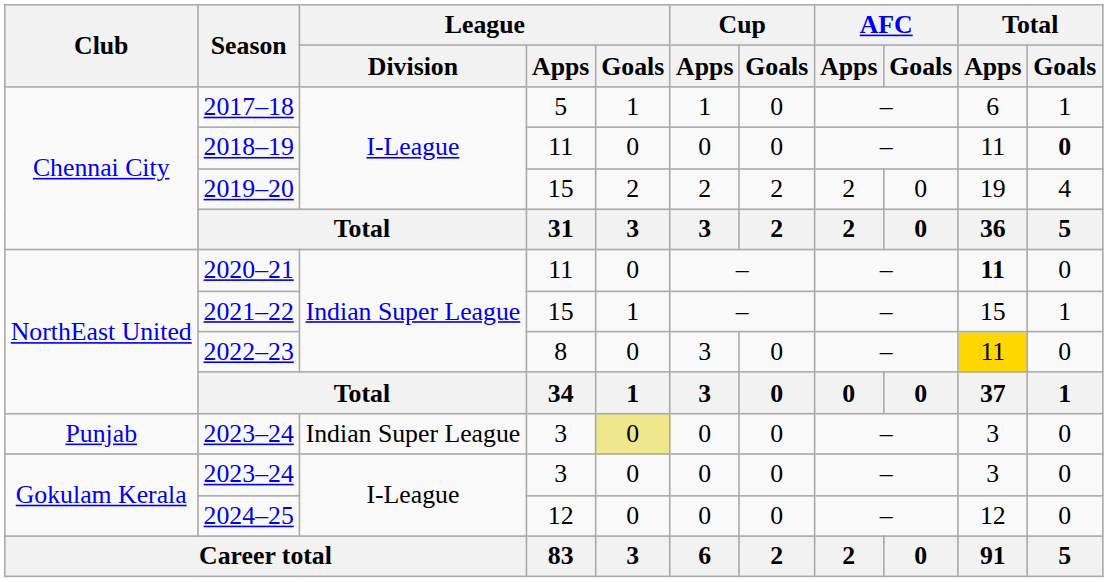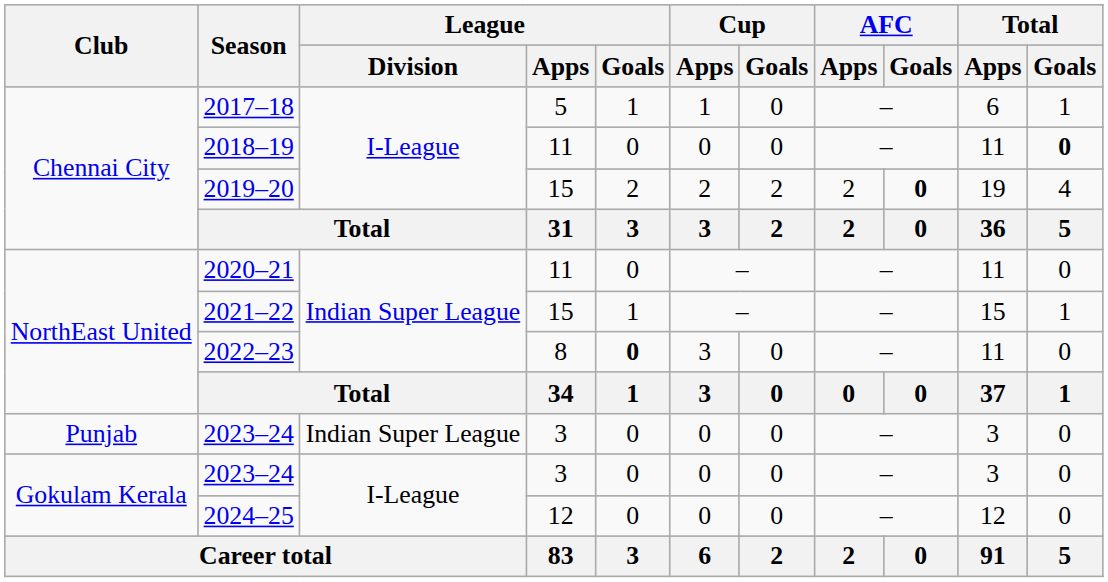(921, 188) normal -> (921, 188) bold
(993, 270) bold -> (993, 270) normal
(633, 351) normal -> (633, 351) bold
(993, 351) gold background -> (993, 351) no background
(633, 433) khaki background -> (633, 433) no background
